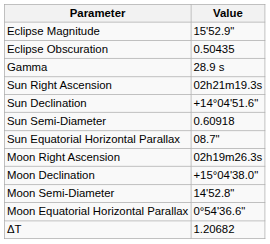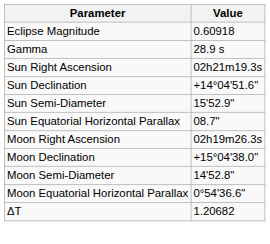(214, 31) 15'52.9" -> (214, 31) 0.60918
- row: (57, 49)
(214, 121) 0.60918 -> (214, 103) 15'52.9"
